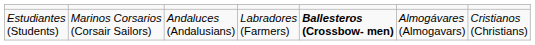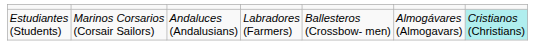(348, 24) bold -> (348, 24) normal
(499, 24) no background -> (496, 24) paleturquoise background
